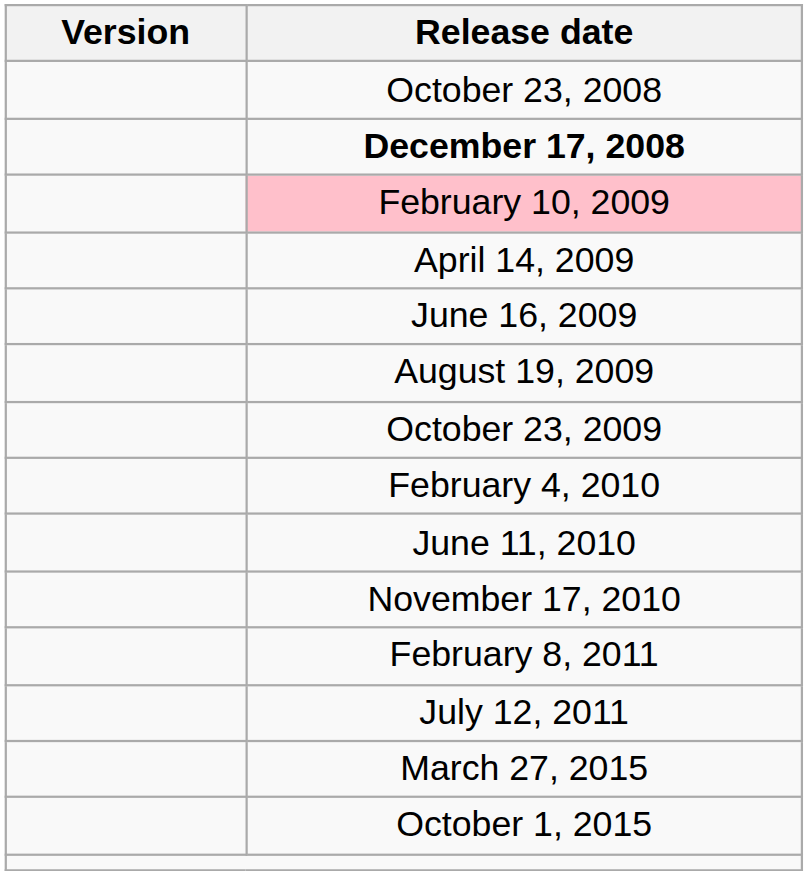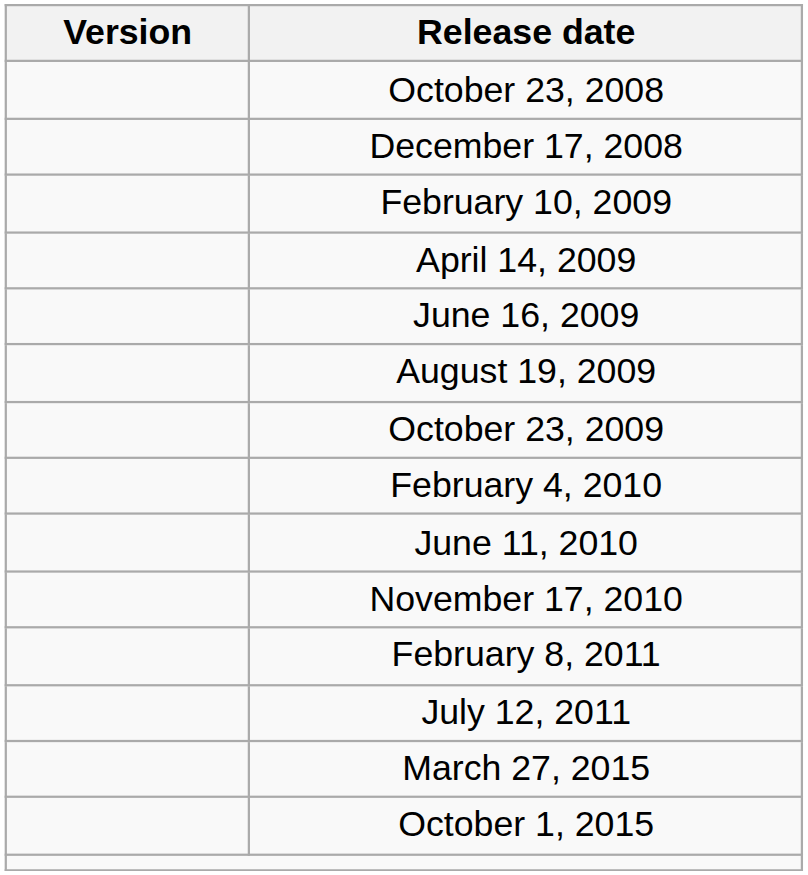(524, 145) bold -> (526, 145) normal
(524, 202) pink background -> (526, 202) no background
